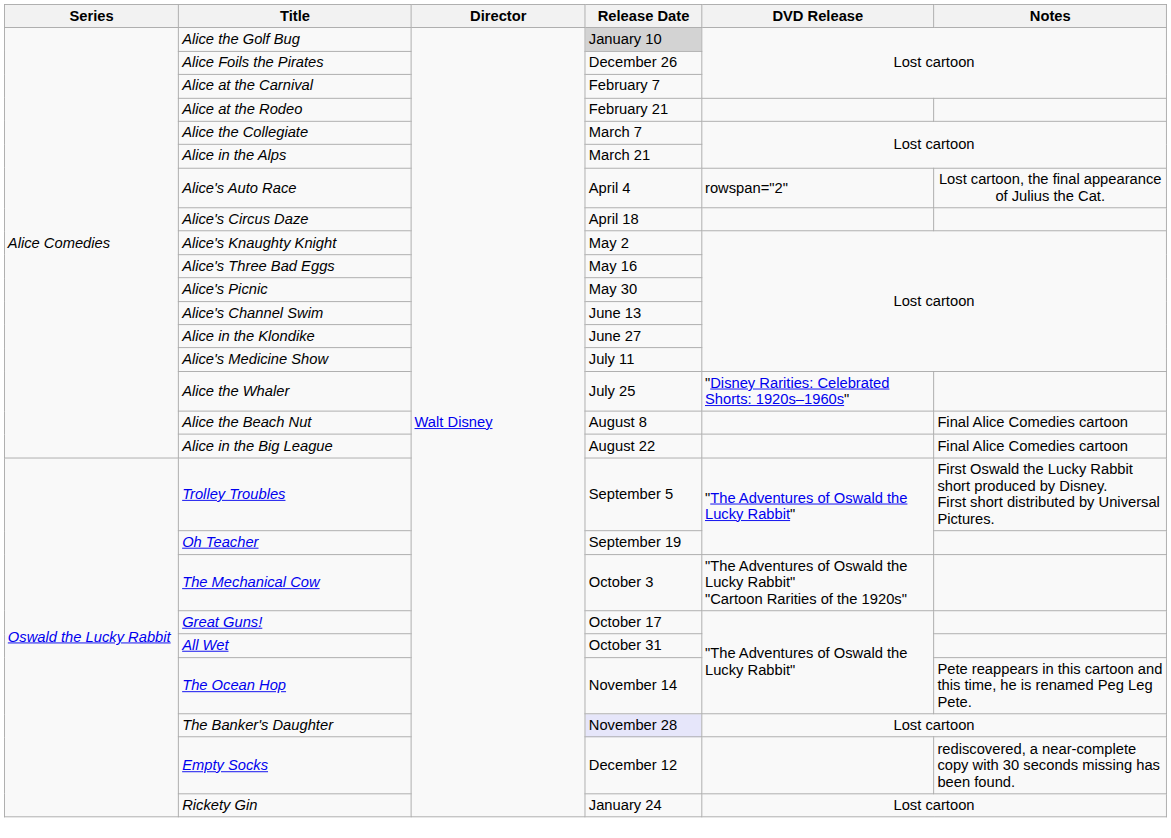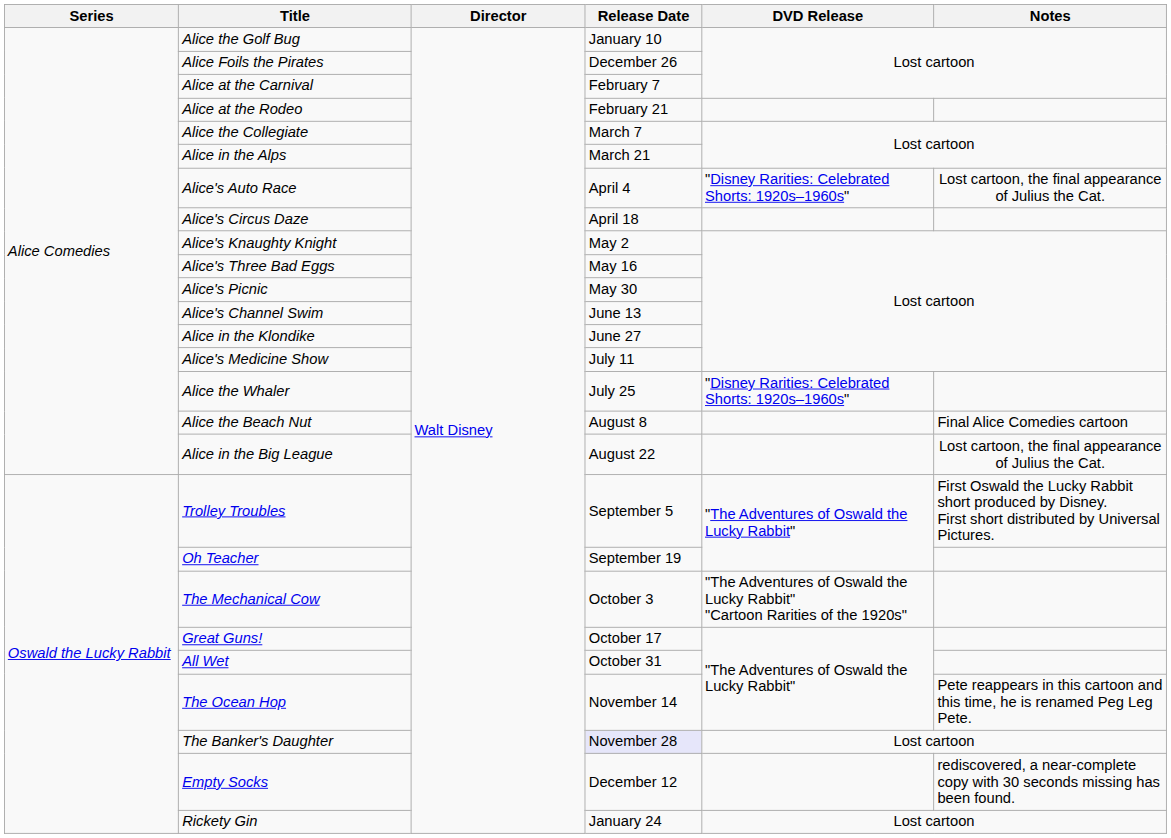(625, 39) lightgrey background -> (625, 39) no background
(746, 187) rowspan="2" -> (797, 187) "Disney Rarities: Celebrated Shorts: 1920s–1960s"
(1033, 446) Final Alice Comedies cartoon -> (1050, 454) Lost cartoon, the final appearance of Julius the Cat.
